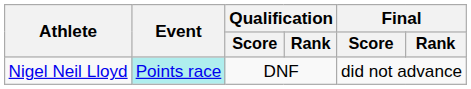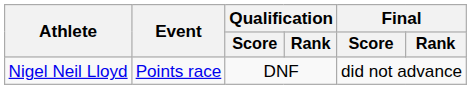(178, 71) paleturquoise background -> (178, 71) no background
